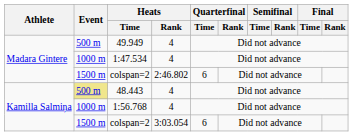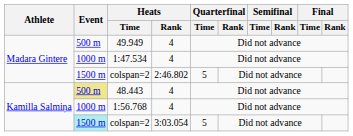(204, 75) 6 -> (204, 75) 5
(91, 123) no background -> (91, 123) paleturquoise background
(204, 123) 6 -> (204, 123) 5
